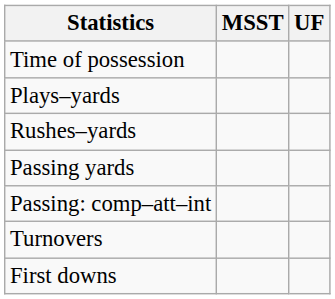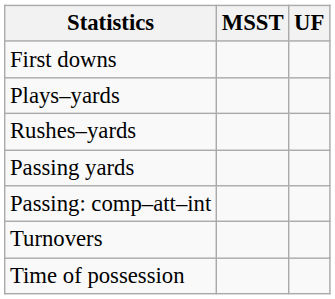rows swapped: (63, 275) <-> (97, 59)
